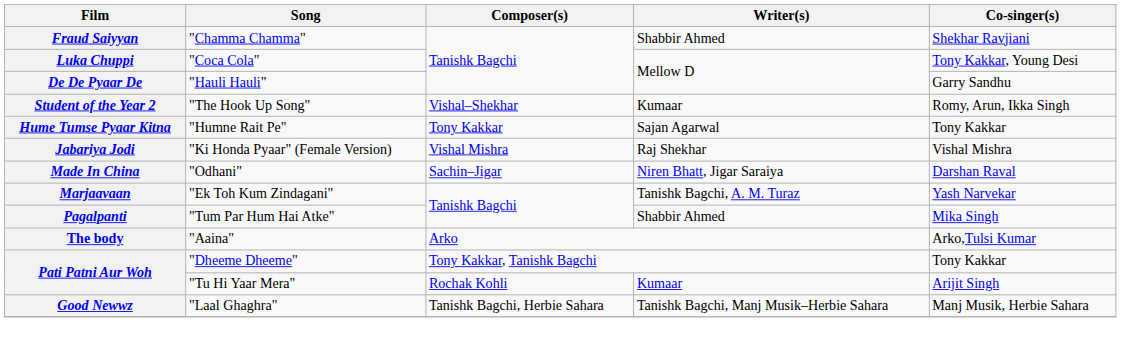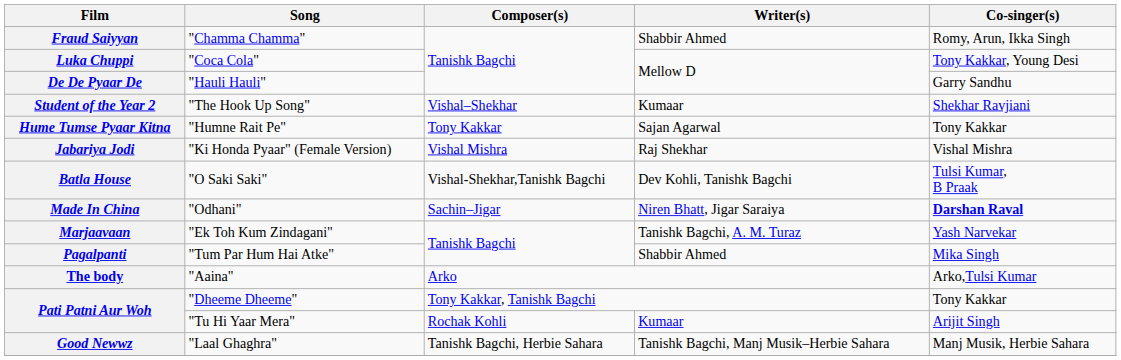(981, 37) Shekhar Ravjiani -> (1001, 37) Romy, Arun, Ikka Singh
(1001, 104) Romy, Arun, Ikka Singh -> (982, 104) Shekhar Ravjiani
+ row: (95, 179)
(974, 171) normal -> (978, 210) bold
